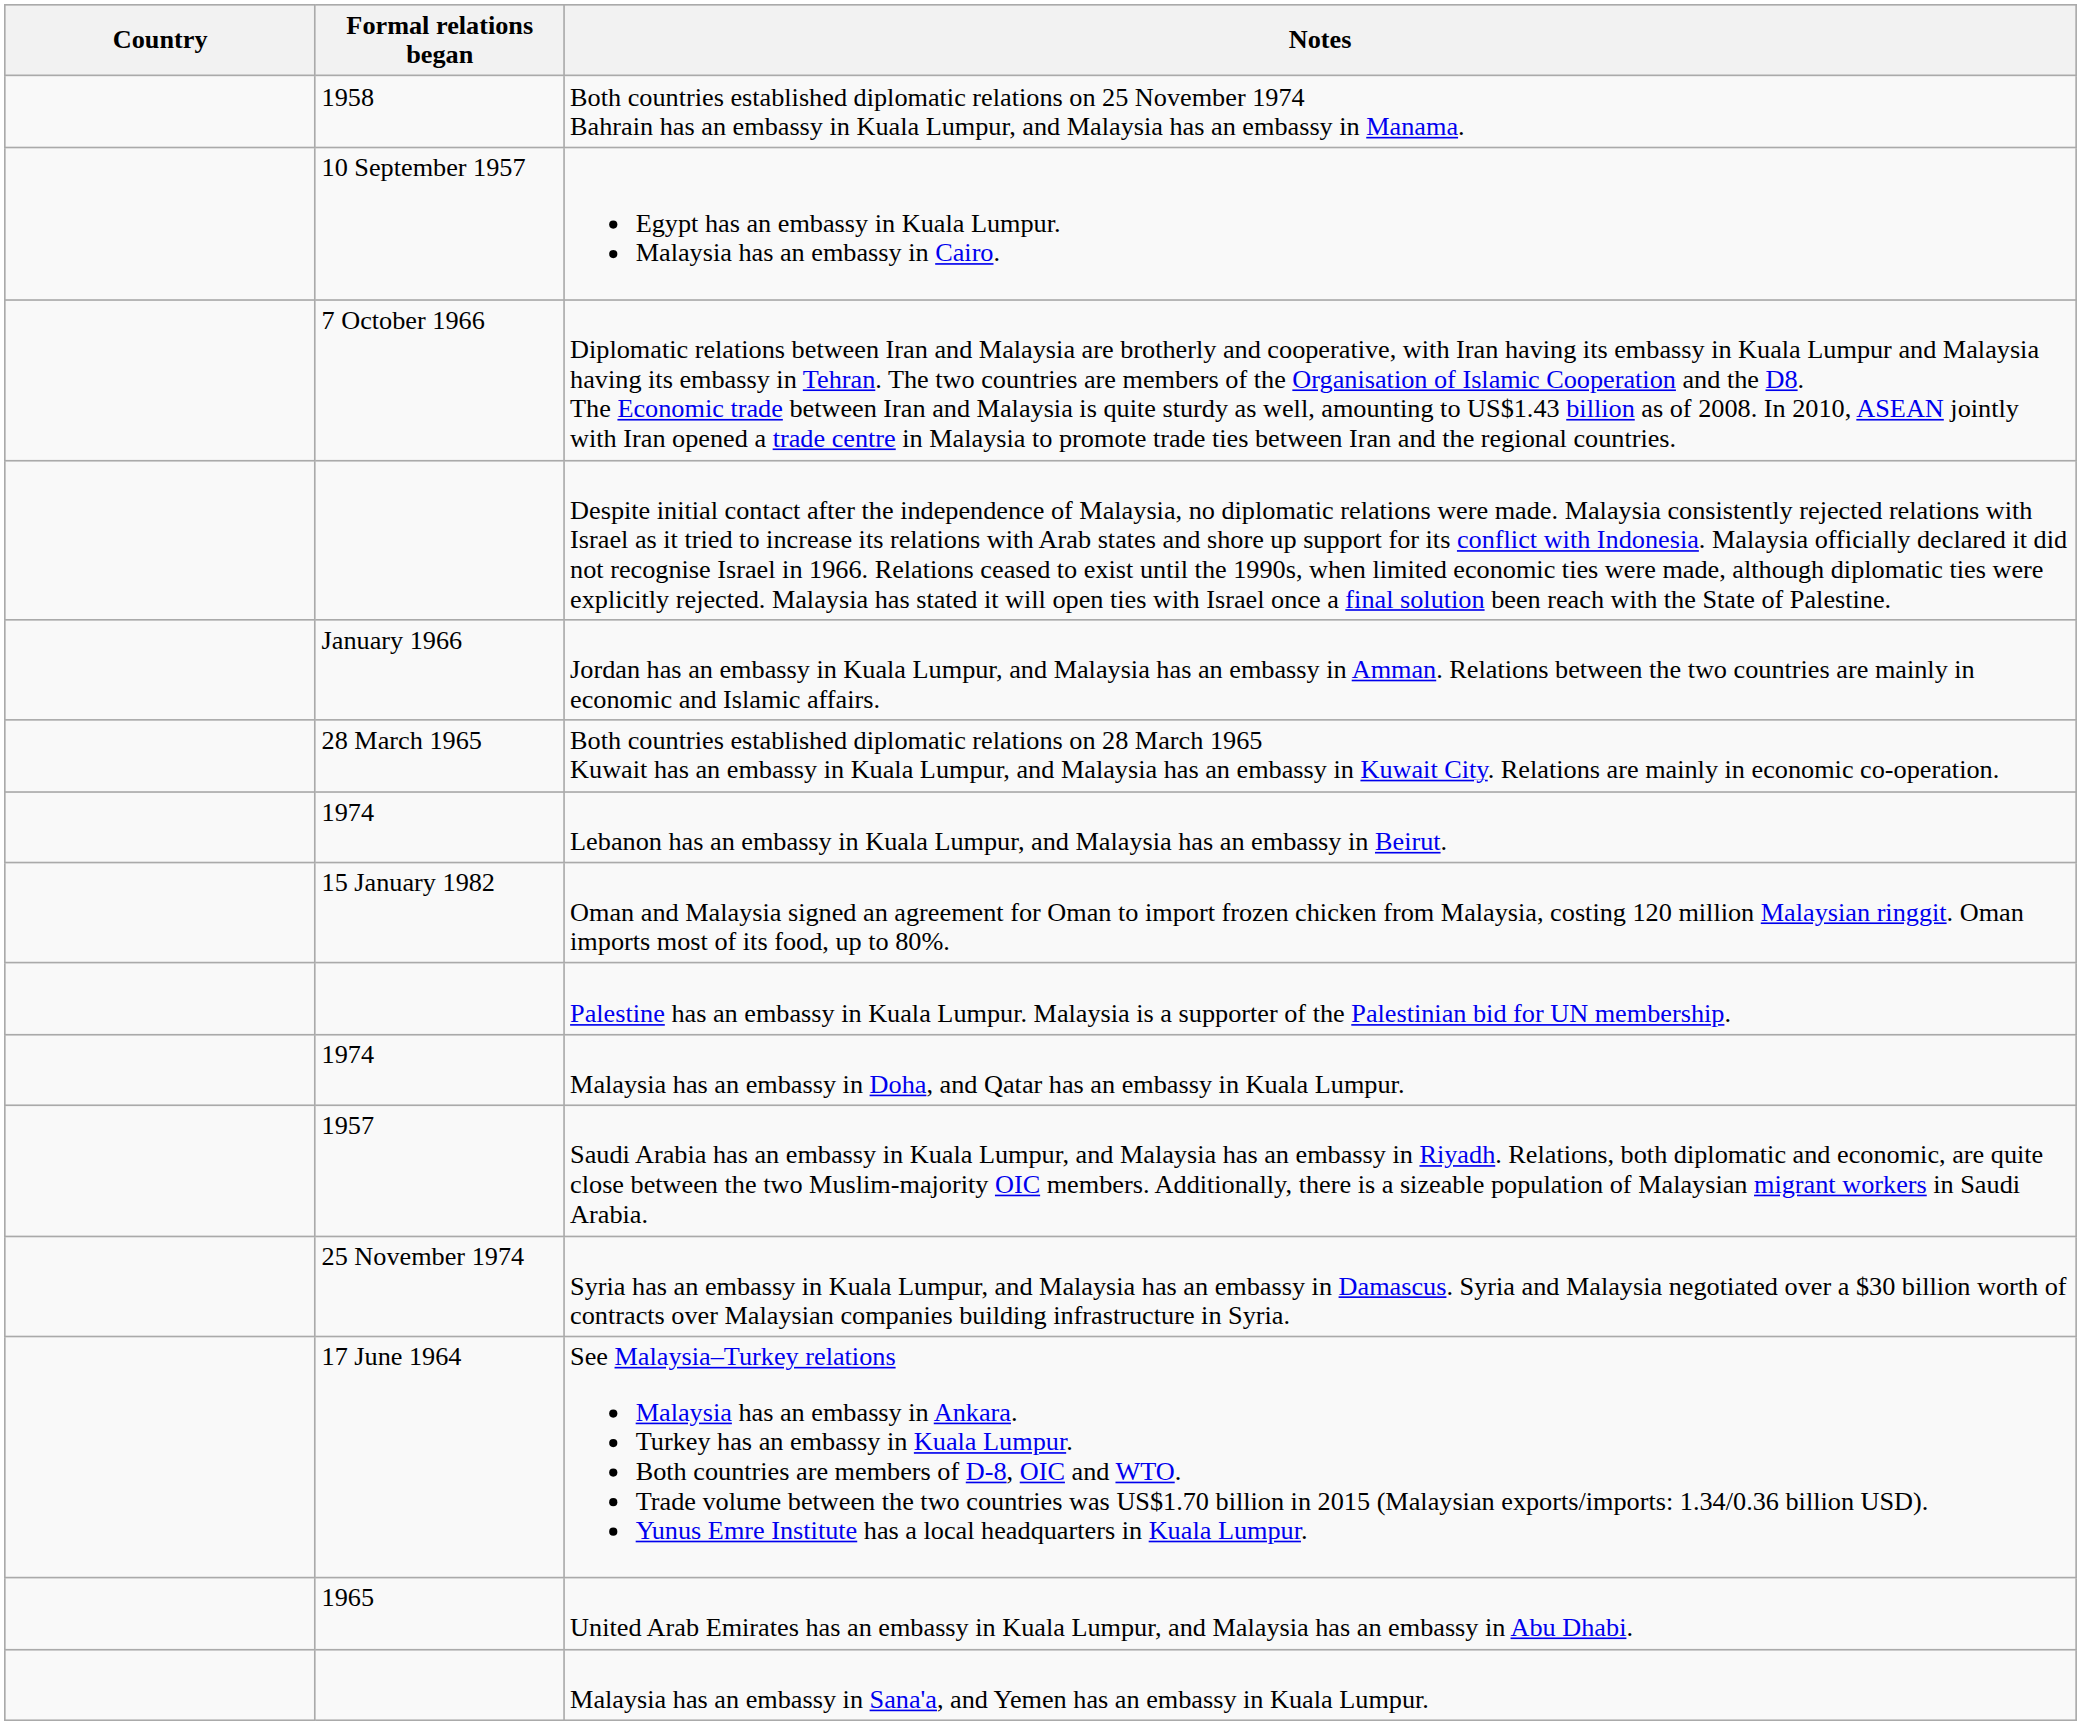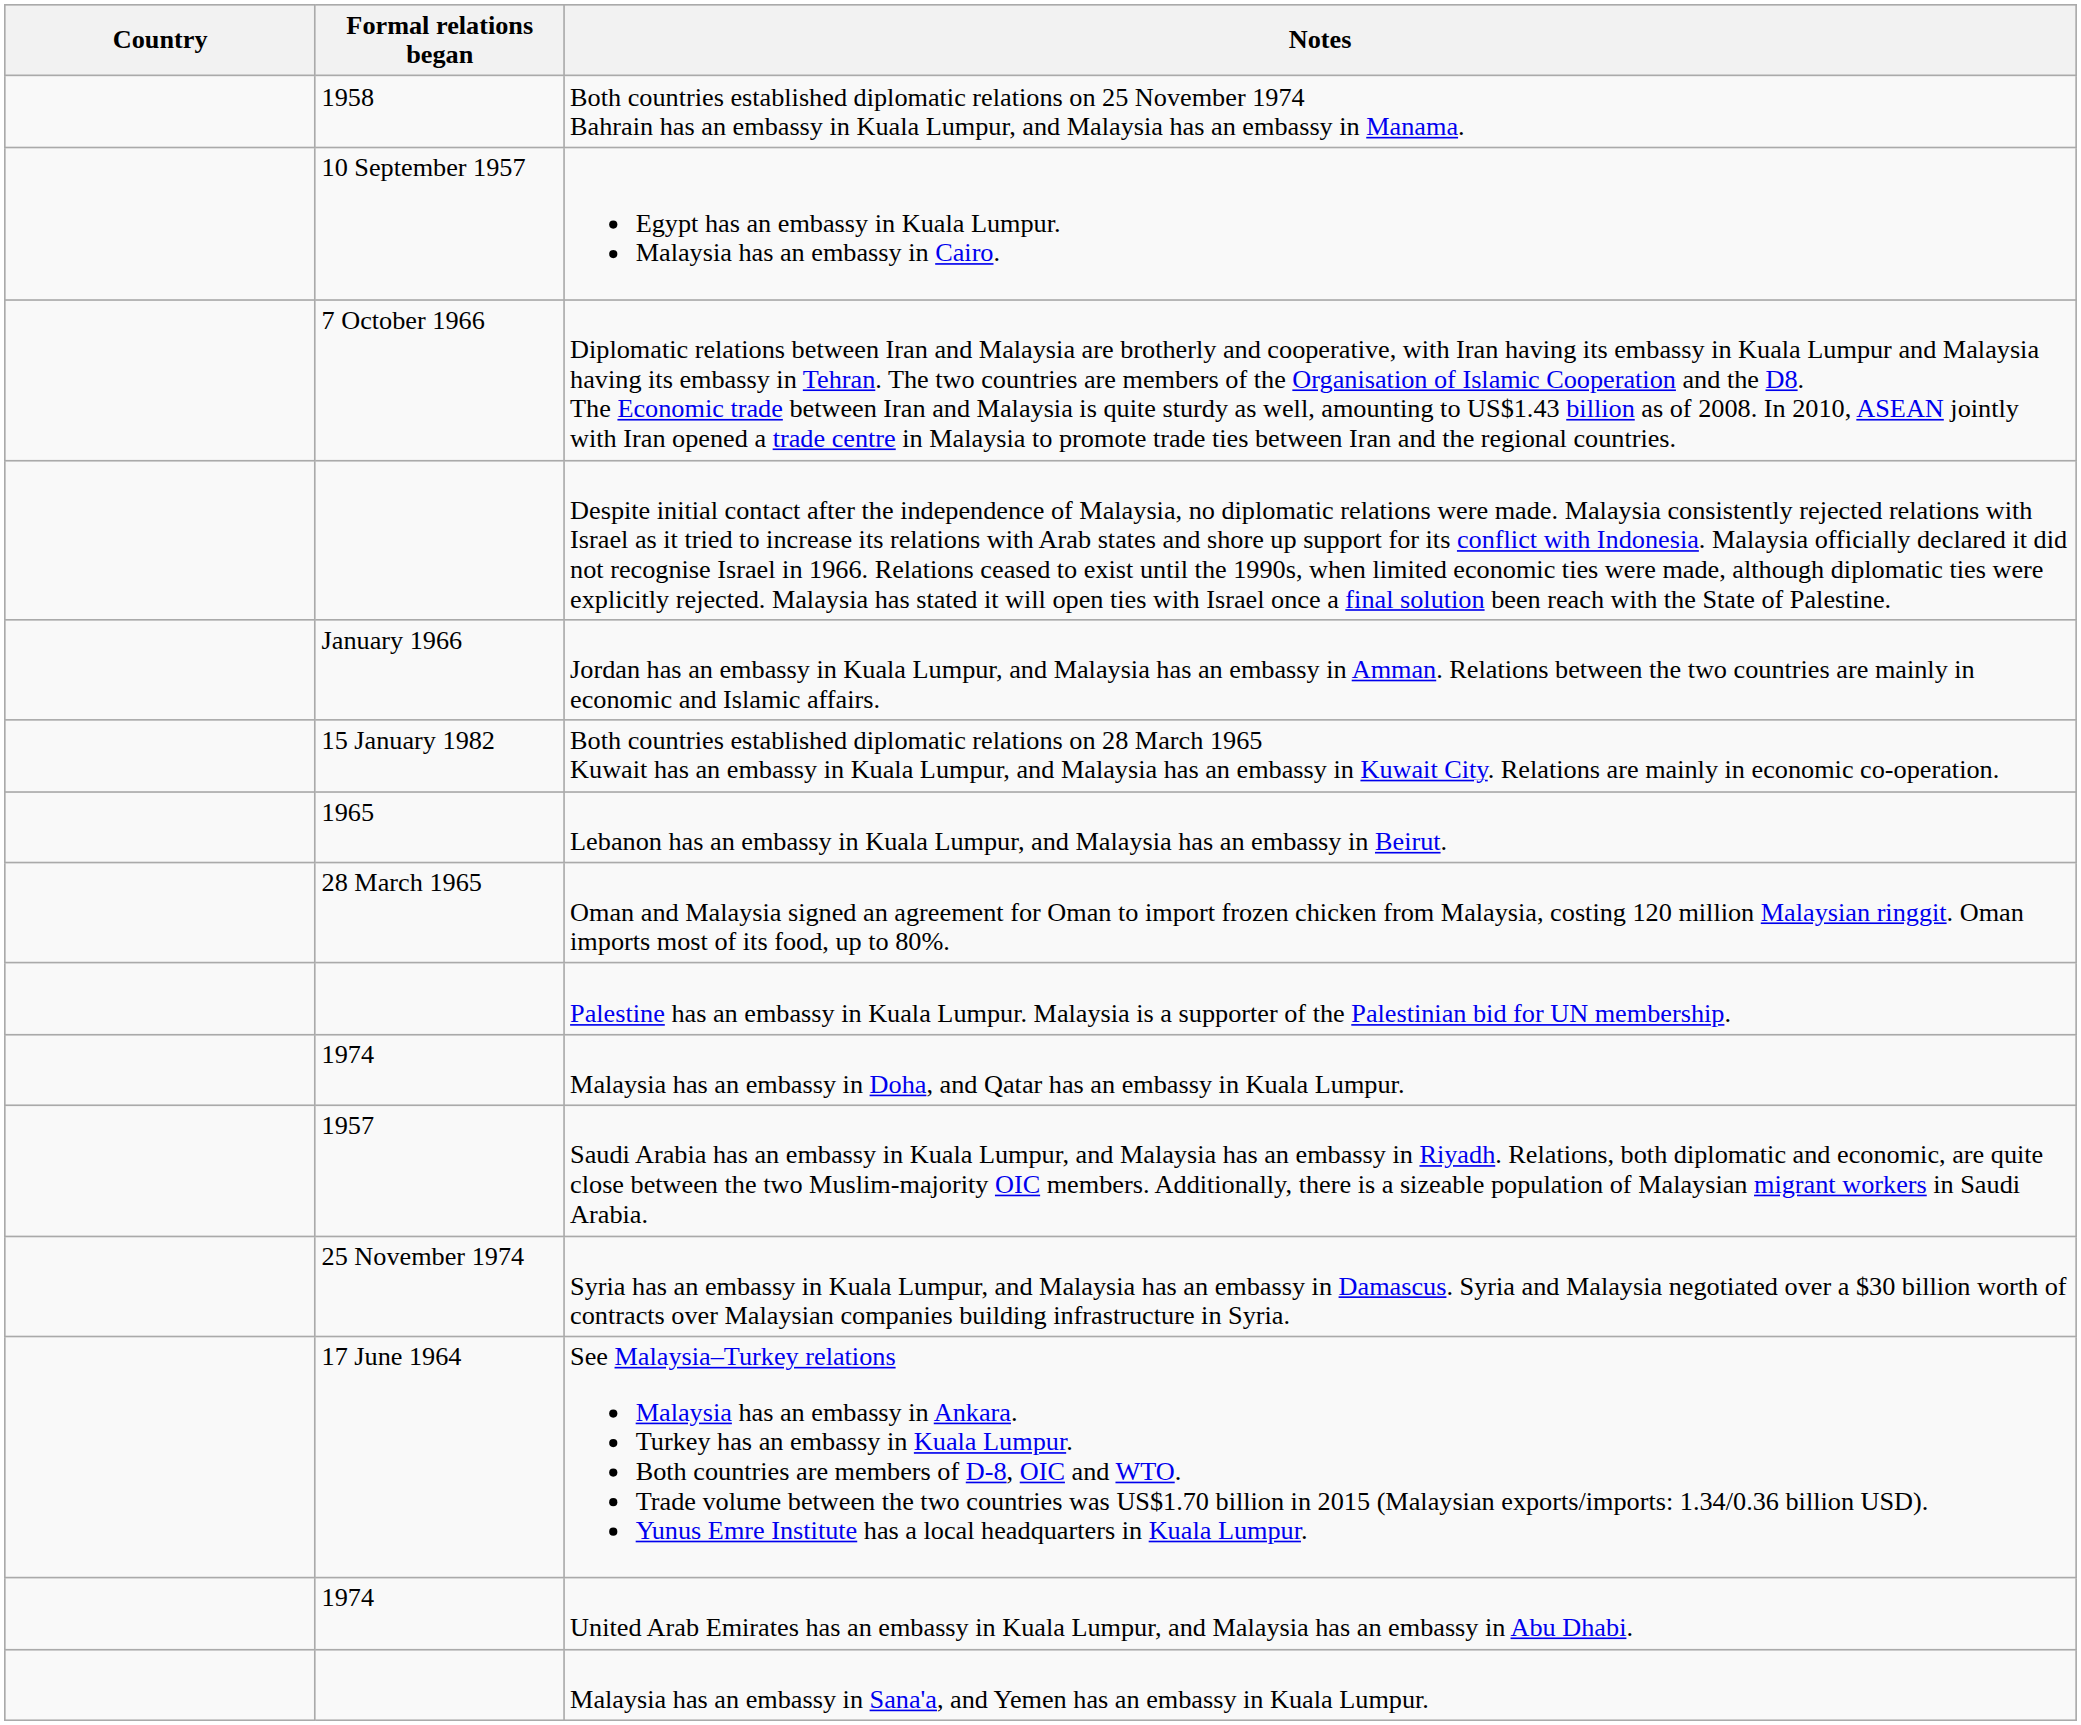(402, 740) 28 March 1965 -> (408, 740) 15 January 1982
(348, 811) 1974 -> (348, 811) 1965
(408, 883) 15 January 1982 -> (402, 883) 28 March 1965
(348, 1598) 1965 -> (348, 1598) 1974
